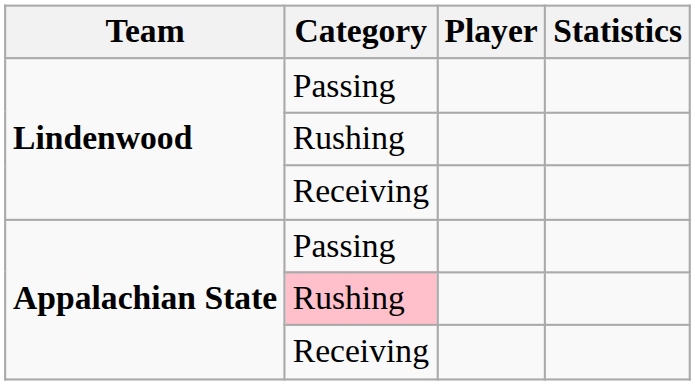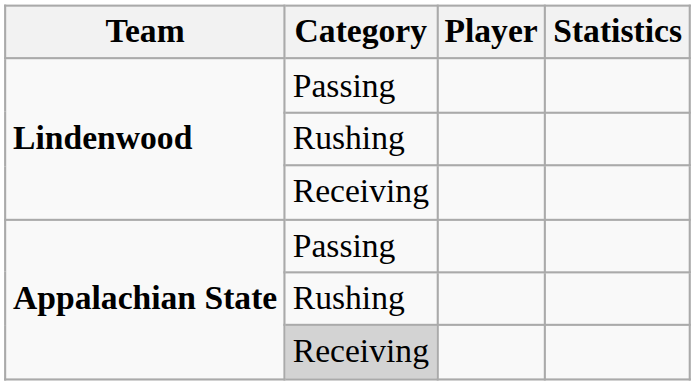(349, 298) pink background -> (349, 298) no background
(361, 351) no background -> (361, 351) lightgrey background
